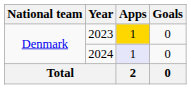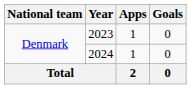(133, 34) gold background -> (133, 34) no background
(133, 53) lavender background -> (133, 53) no background
